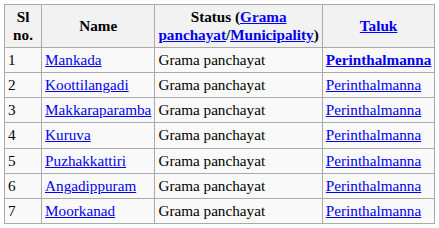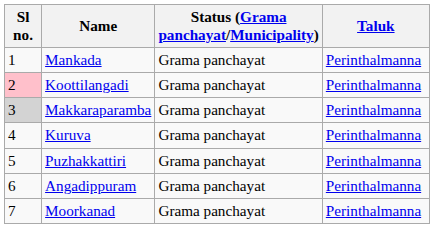(379, 60) bold -> (373, 60) normal
(12, 85) no background -> (12, 85) pink background
(12, 110) no background -> (12, 110) lightgrey background
